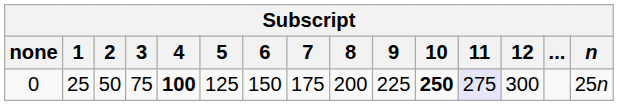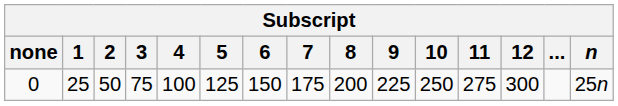(179, 84) bold -> (179, 84) normal
(437, 84) bold -> (437, 84) normal
(480, 84) lavender background -> (480, 84) no background
